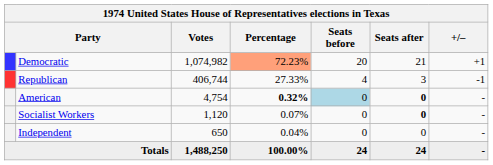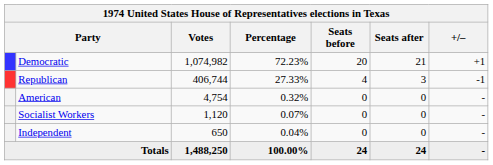(292, 61) lightsalmon background -> (292, 61) no background
(293, 97) bold -> (294, 97) normal
(365, 97) lightblue background -> (365, 97) no background
(424, 97) bold -> (424, 97) normal
(424, 115) bold -> (424, 115) normal
